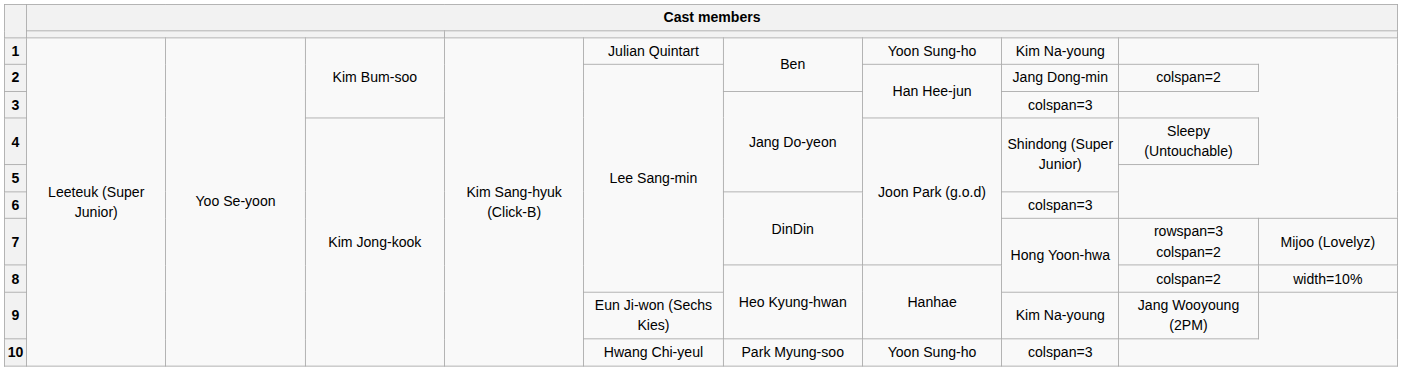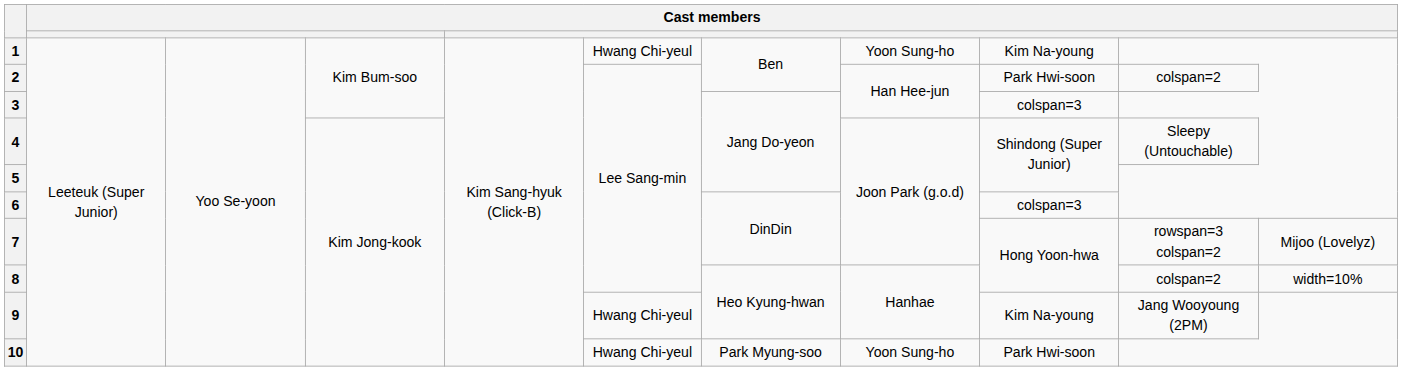(653, 51) Julian Quintart -> (642, 51) Hwang Chi-yeul
(1060, 78) Jang Dong-min -> (1049, 78) Park Hwi-soon
(653, 315) Eun Ji-won (Sechs Kies) -> (642, 315) Hwang Chi-yeul
(1060, 352) colspan=3 -> (1049, 352) Park Hwi-soon
